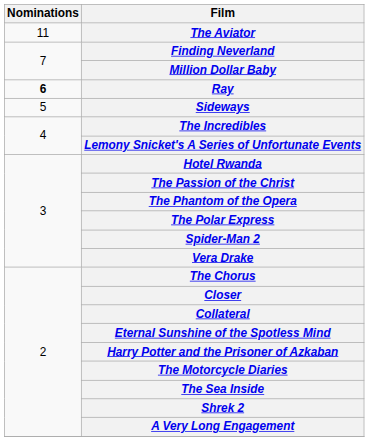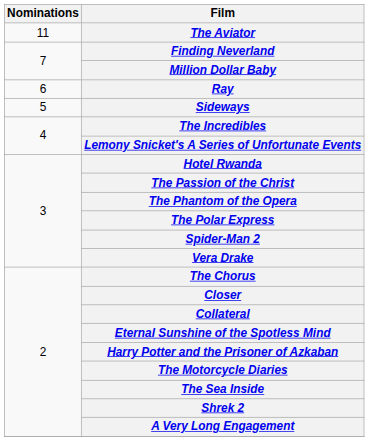(43, 88) bold -> (43, 88) normal
